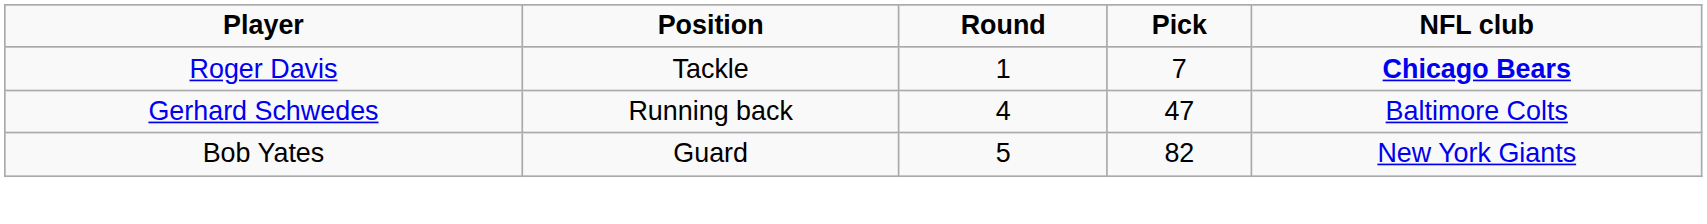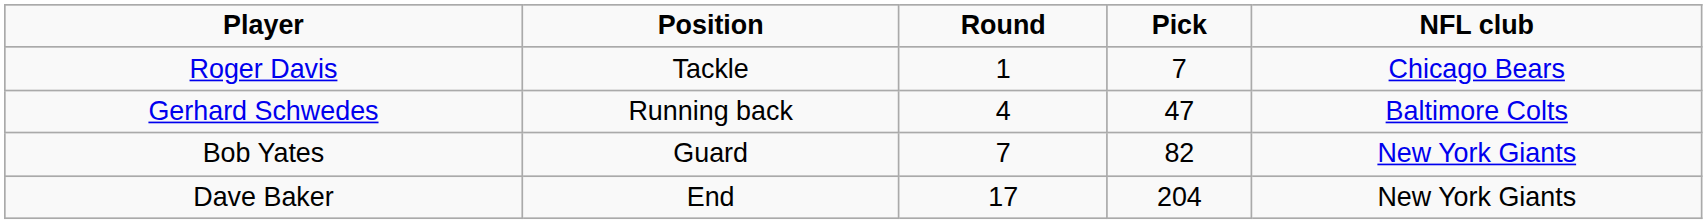(1477, 68) bold -> (1477, 68) normal
(1003, 153) 5 -> (1003, 153) 7
+ row: (263, 196)
